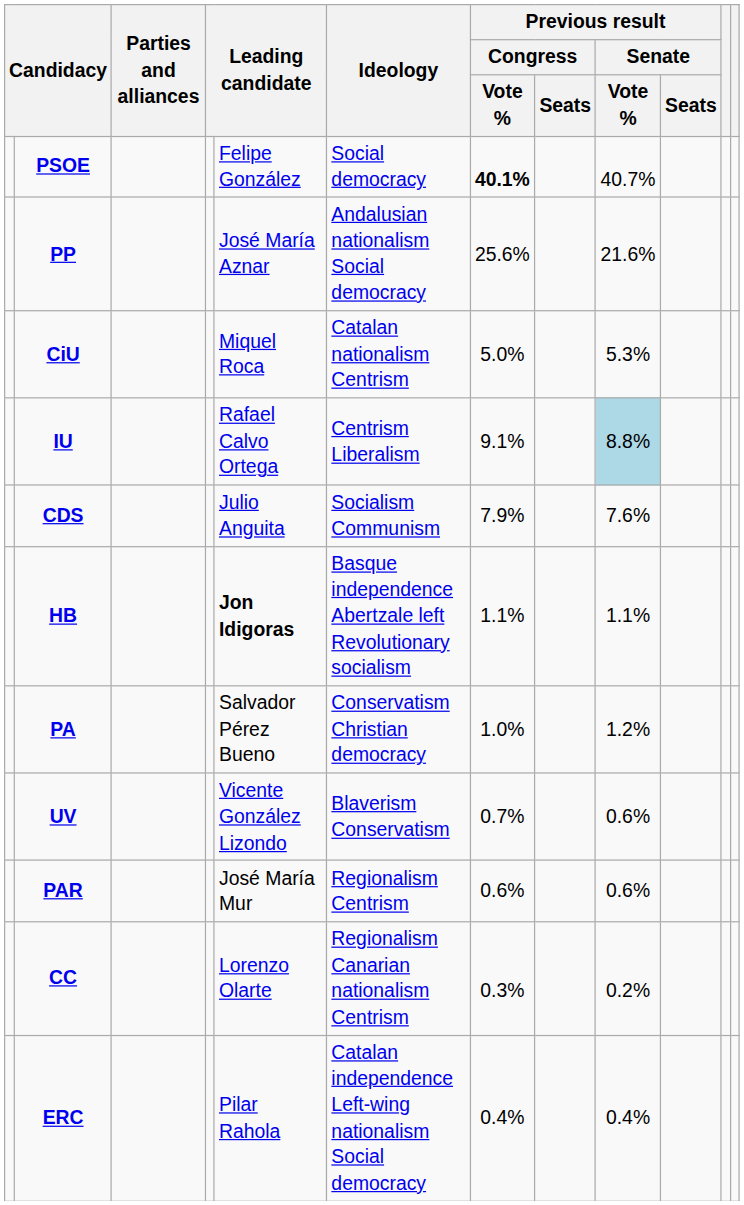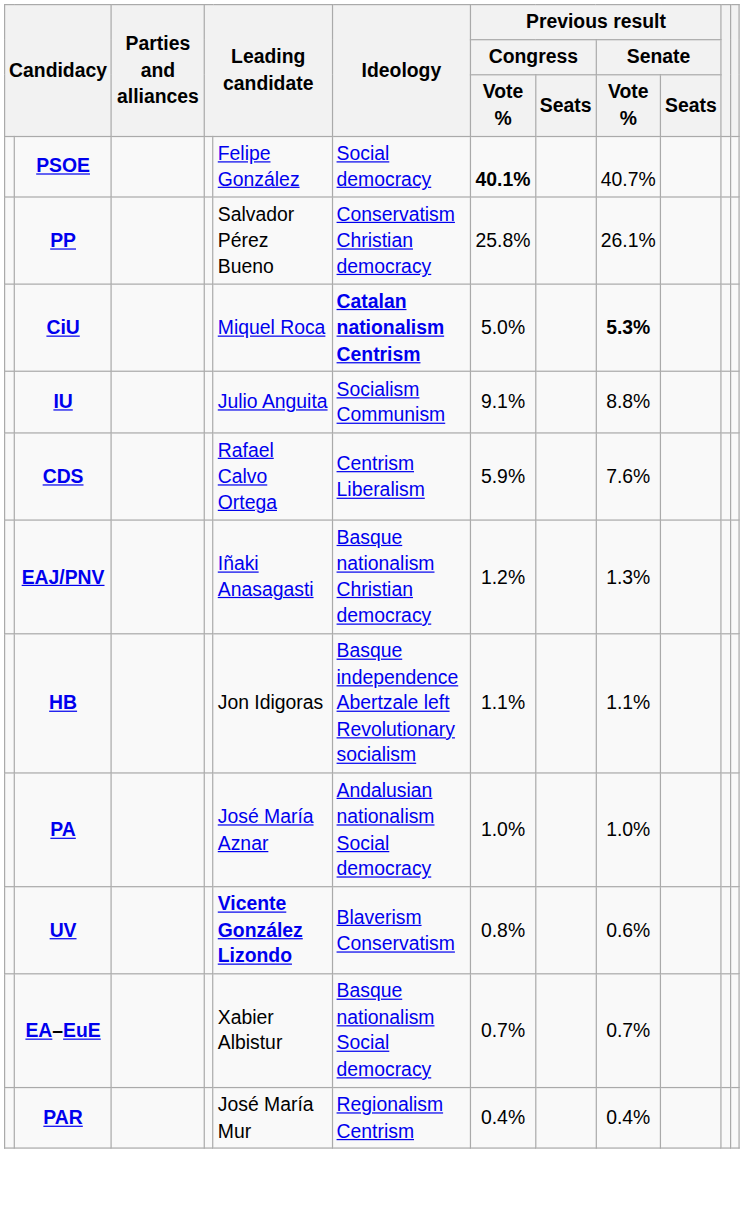(267, 253) José María Aznar -> (256, 240) Salvador Pérez Bueno
(380, 253) Andalusian nationalism Social democracy -> (396, 240) Conservatism Christian democracy
(502, 253) 25.6% -> (503, 240) 25.8%
(628, 253) 21.6% -> (628, 240) 26.1%
(380, 354) normal -> (390, 328) bold
(628, 354) normal -> (628, 328) bold
(249, 441) Rafael Calvo Ortega -> (273, 402) Julio Anguita
(375, 441) Centrism Liberalism -> (391, 402) Socialism Communism
(628, 441) lightblue background -> (628, 402) no background
(252, 515) Julio Anguita -> (247, 476) Rafael Calvo Ortega
(386, 515) Socialism Communism -> (381, 476) Centrism Liberalism
(502, 515) 7.9% -> (503, 476) 5.9%
+ row: (63, 577)
(257, 616) bold -> (271, 703) normal
(257, 729) Salvador Pérez Bueno -> (266, 830) José María Aznar
(391, 729) Conservatism Christian democracy -> (386, 830) Andalusian nationalism Social democracy
(628, 729) 1.2% -> (628, 830) 1.0%
(260, 816) normal -> (260, 930) bold
(502, 816) 0.7% -> (503, 930) 0.8%
+ row: (63, 1030)
(502, 891) 0.6% -> (503, 1118) 0.4%
(628, 891) 0.6% -> (628, 1118) 0.4%
- row: (63, 978)
- row: (63, 1118)
